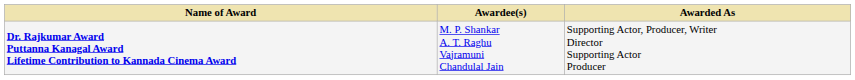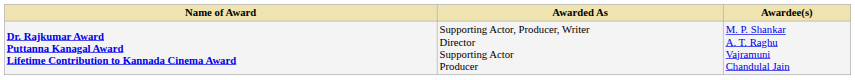columns swapped: (501, 13) <-> (707, 13)
